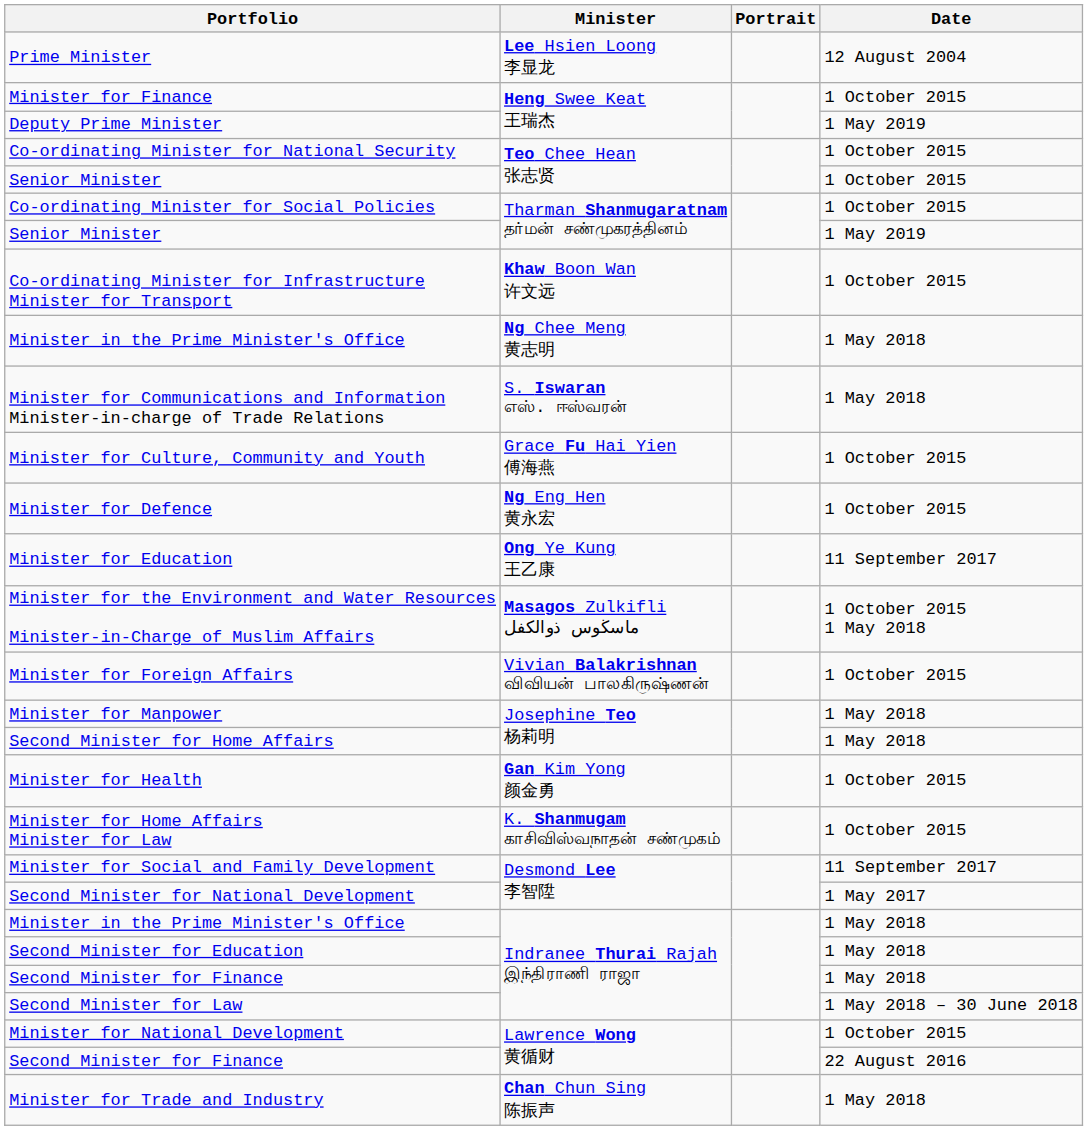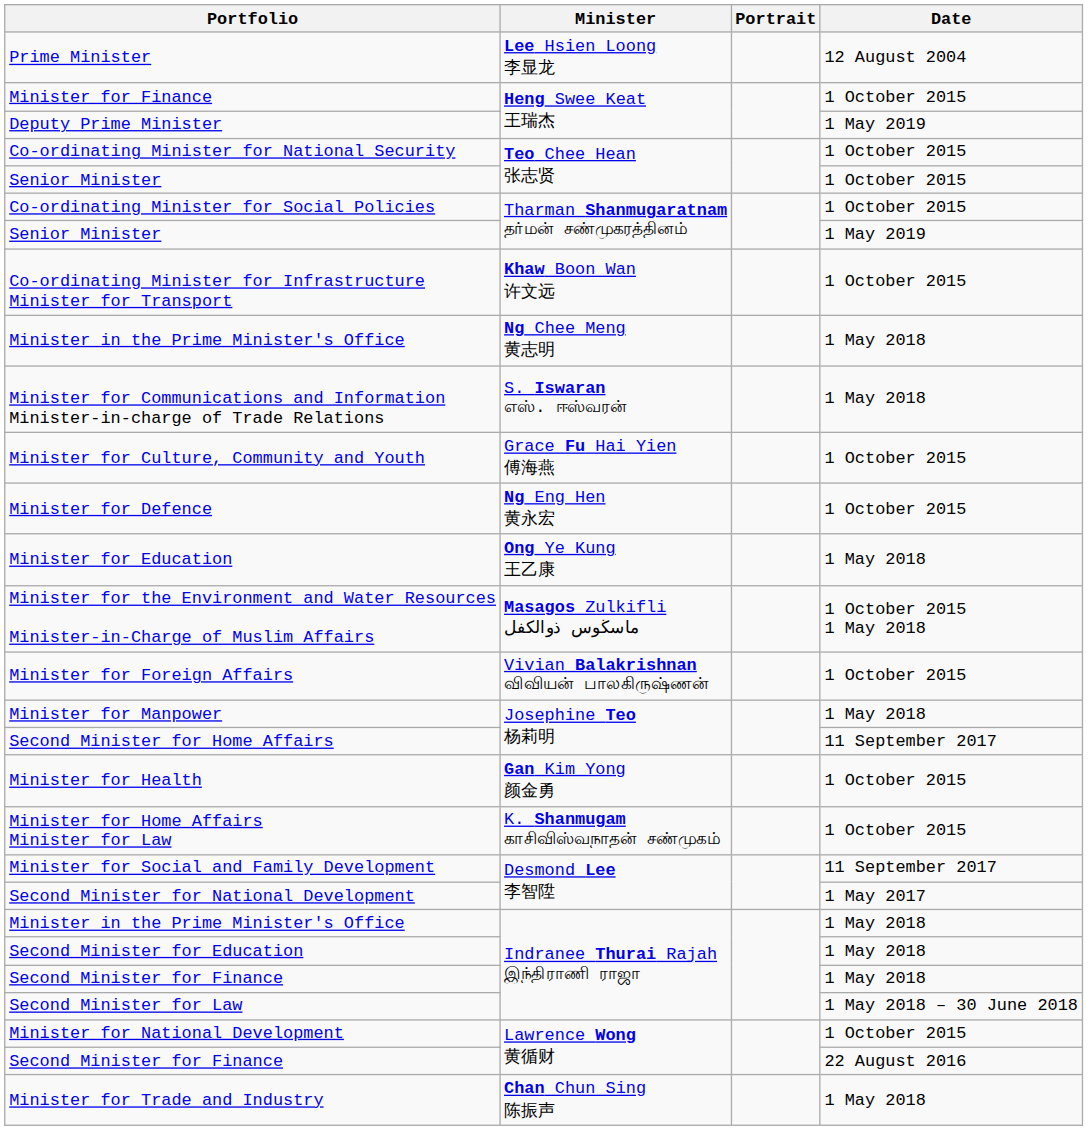(911, 560) 11 September 2017 -> (875, 560) 1 May 2018
(875, 741) 1 May 2018 -> (911, 741) 11 September 2017
